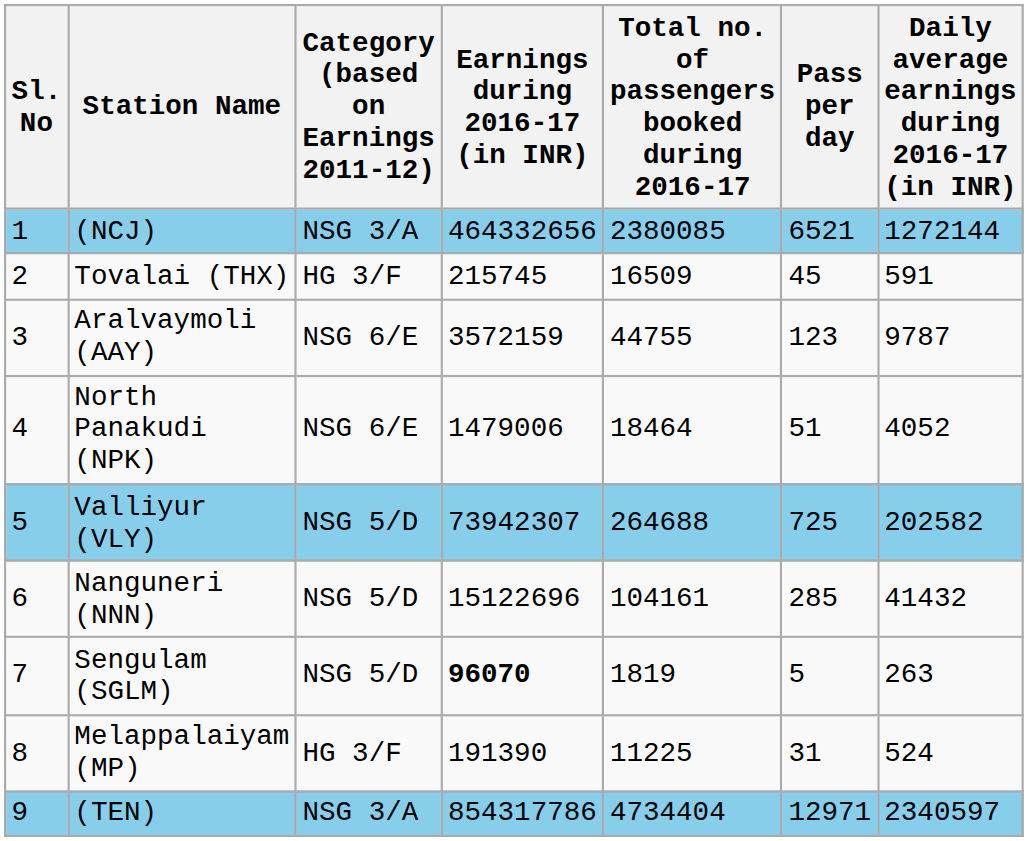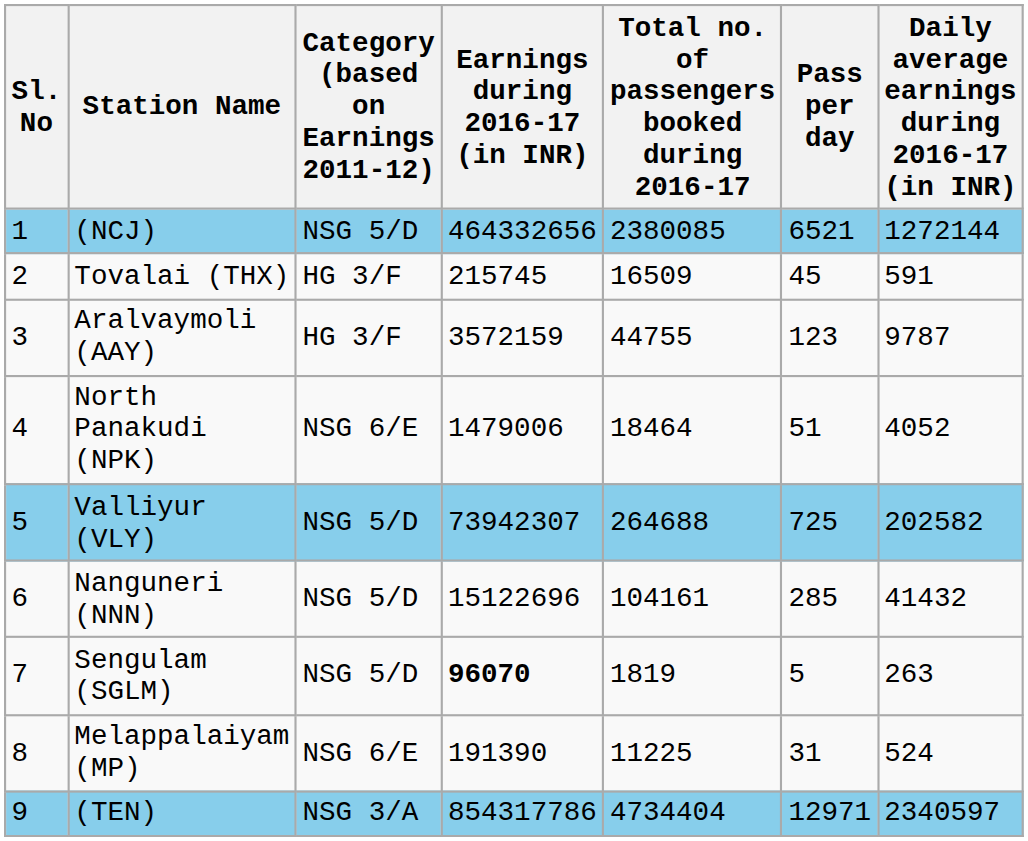(360, 231) NSG 3/A -> (360, 231) NSG 5/D
(360, 337) NSG 6/E -> (352, 337) HG 3/F
(352, 753) HG 3/F -> (360, 753) NSG 6/E
